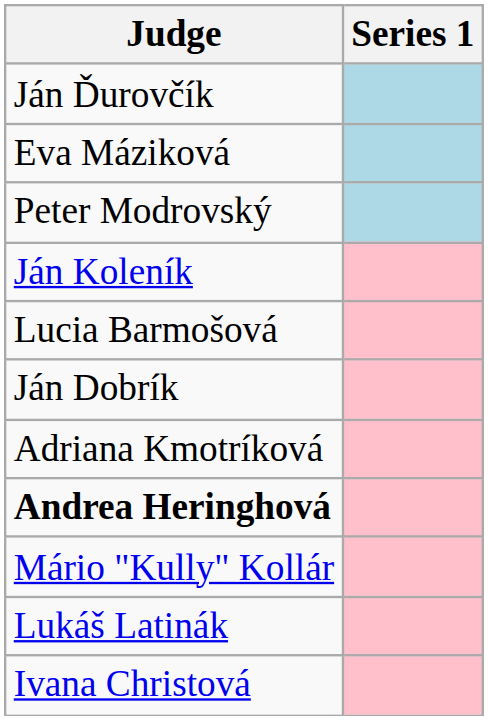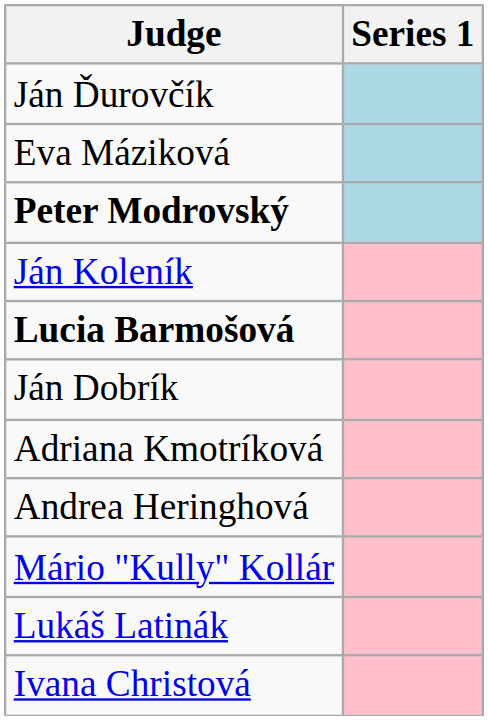(143, 211) normal -> (151, 211) bold
(146, 329) normal -> (154, 329) bold
(172, 507) bold -> (161, 507) normal
